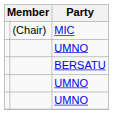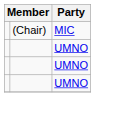- row: (31, 66)
